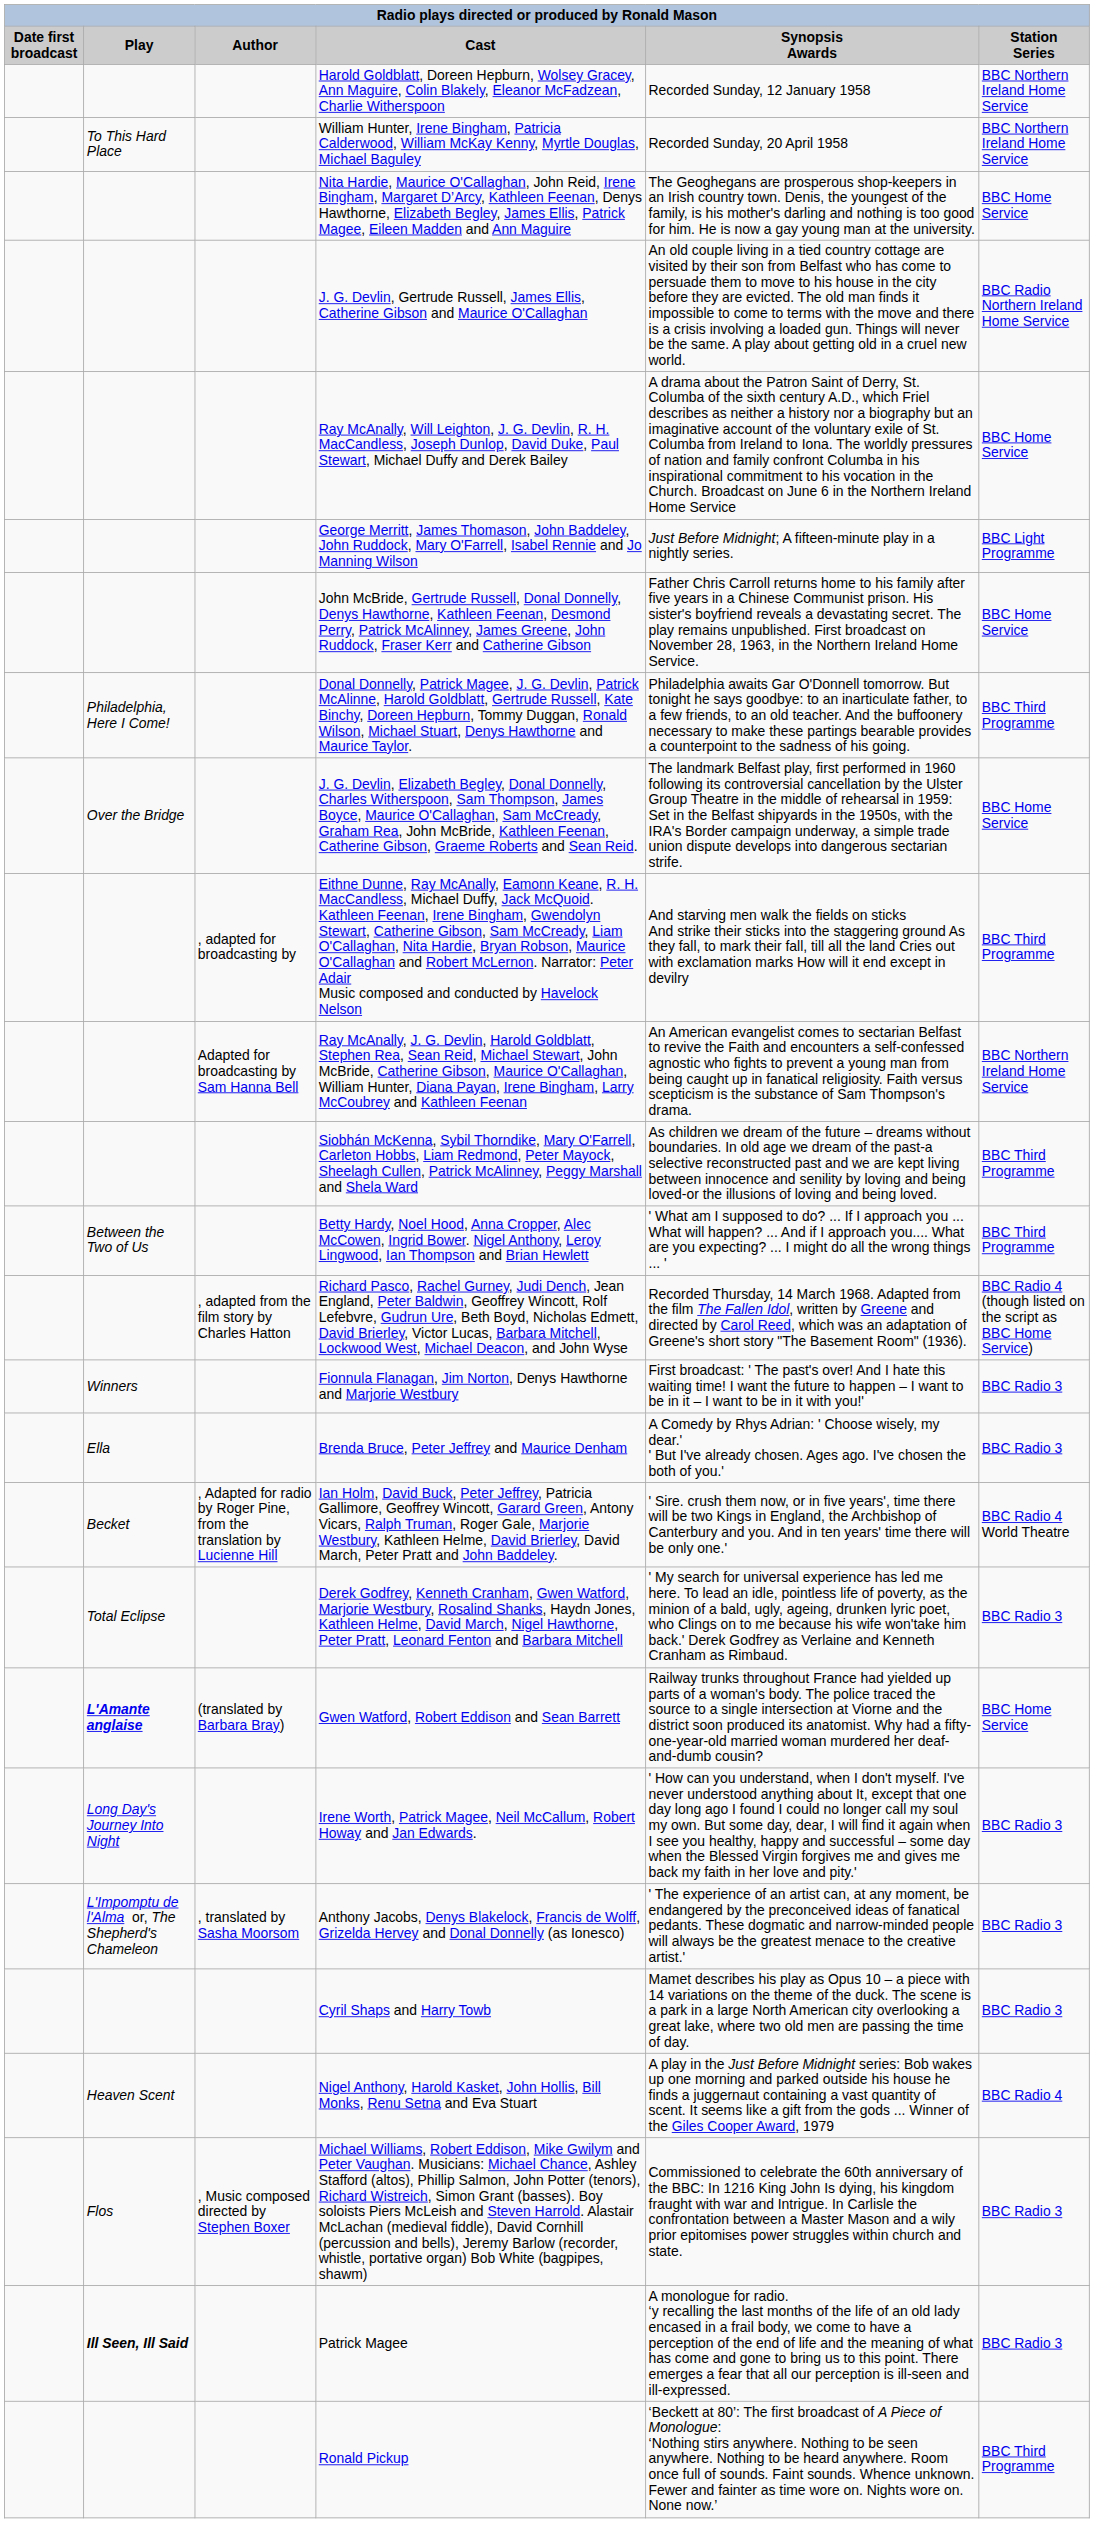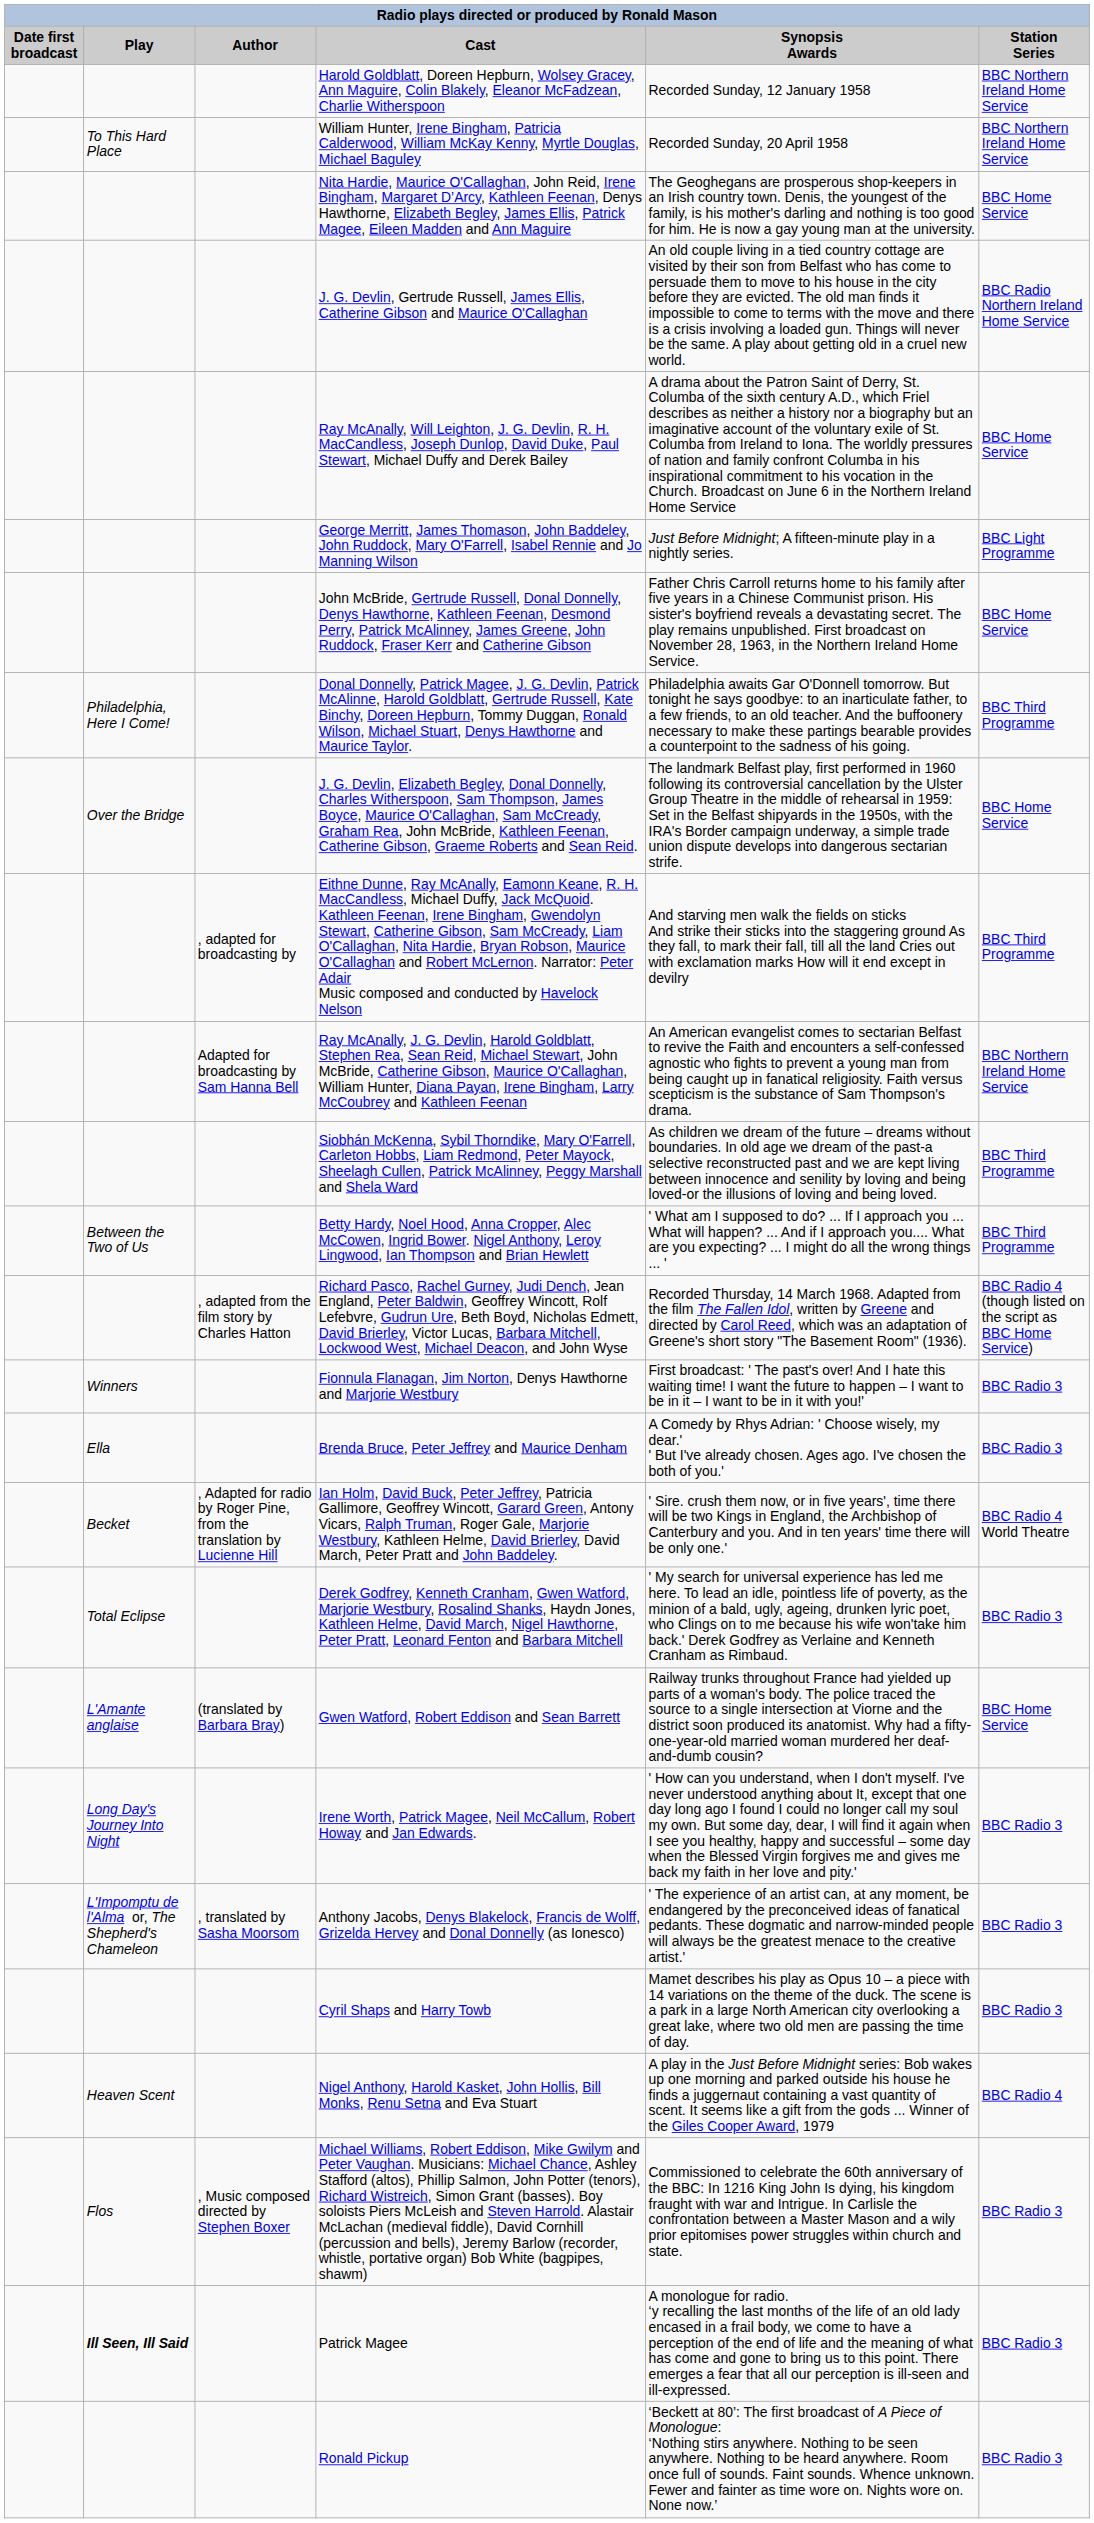(118, 1717) bold -> (116, 1717) normal
(1018, 2459) BBC Third Programme -> (1022, 2459) BBC Radio 3
